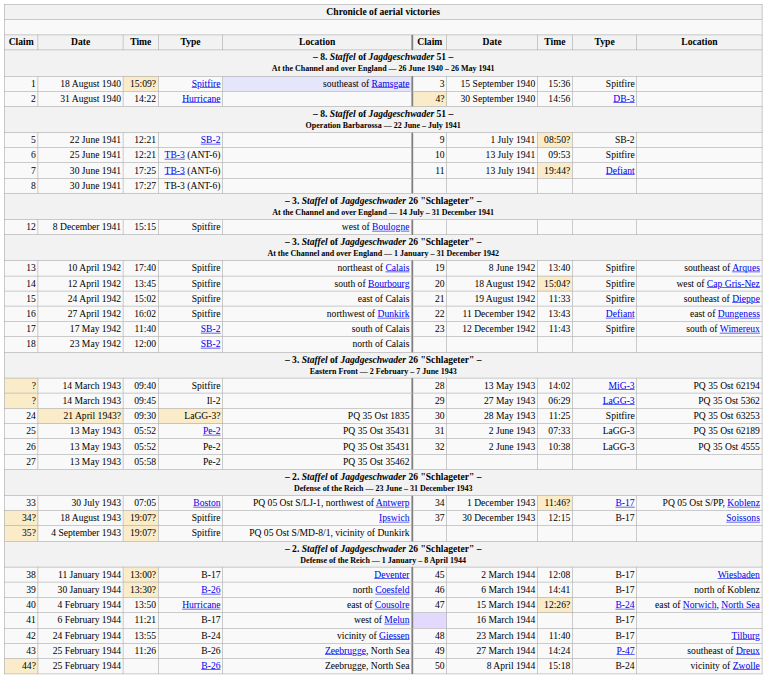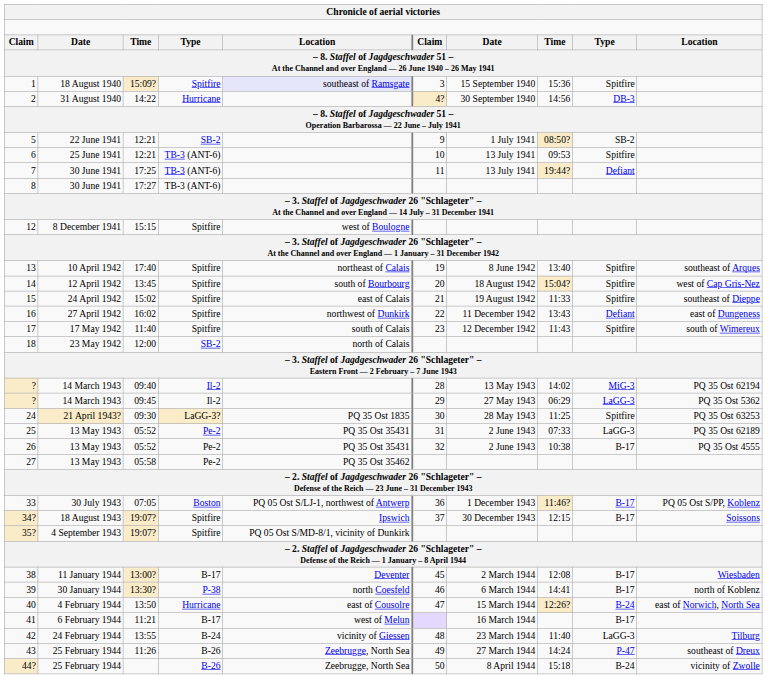(211, 329) SB-2 -> (206, 329) Spitfire
(206, 385) Spitfire -> (214, 385) Il-2
(619, 446) LaGG-3 -> (625, 446) B-17
(440, 503) 34 -> (440, 503) 36
(211, 590) B-26 -> (211, 590) P-38
(625, 635) B-17 -> (619, 635) LaGG-3
